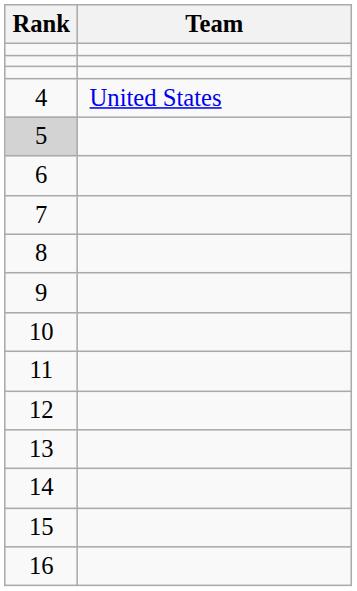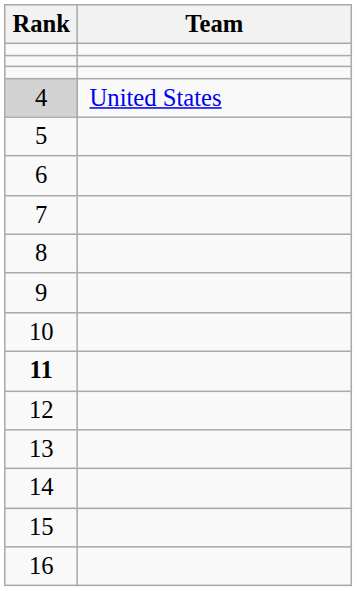(41, 97) no background -> (41, 97) lightgrey background
(41, 136) lightgrey background -> (41, 136) no background
(41, 370) normal -> (41, 370) bold
